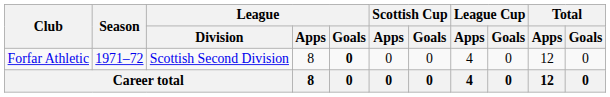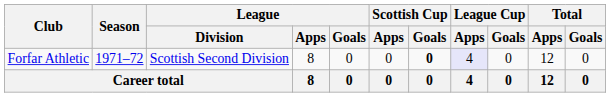(349, 59) bold -> (349, 59) normal
(429, 59) normal -> (429, 59) bold
(469, 59) no background -> (469, 59) lavender background
